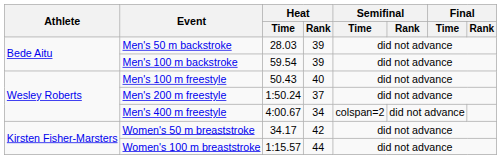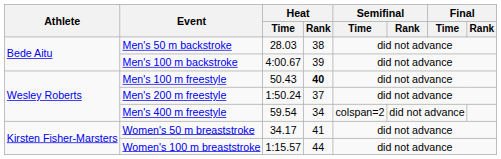(318, 46) 39 -> (318, 46) 38
(283, 63) 59.54 -> (283, 63) 4:00.67
(318, 80) normal -> (318, 80) bold
(283, 113) 4:00.67 -> (283, 113) 59.54
(318, 130) 42 -> (318, 130) 41
